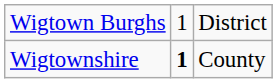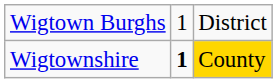(232, 58) no background -> (232, 58) gold background
